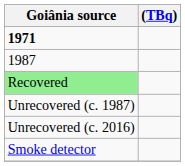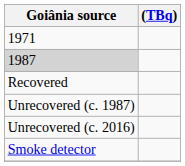(22, 38) bold -> (22, 38) normal
(22, 60) no background -> (22, 60) lightgrey background
(38, 82) lightgreen background -> (38, 82) no background
